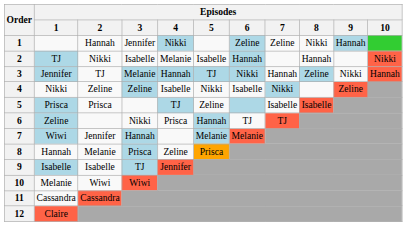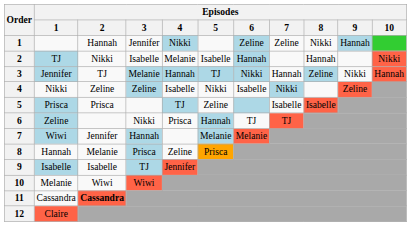(100, 198) normal -> (102, 198) bold
